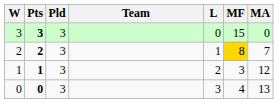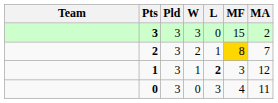columns swapped: (136, 13) <-> (14, 13)
(267, 32) 0 -> (267, 32) 2
(218, 70) normal -> (218, 70) bold
(264, 88) 13 -> (264, 88) 11
